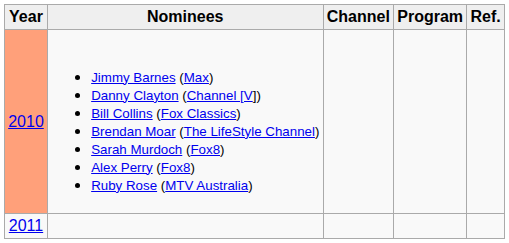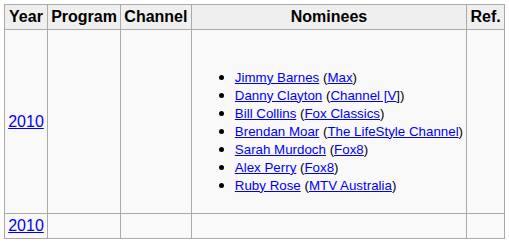columns swapped: (430, 17) <-> (185, 17)
(26, 121) lightsalmon background -> (26, 121) no background
(26, 225) 2011 -> (26, 225) 2010
